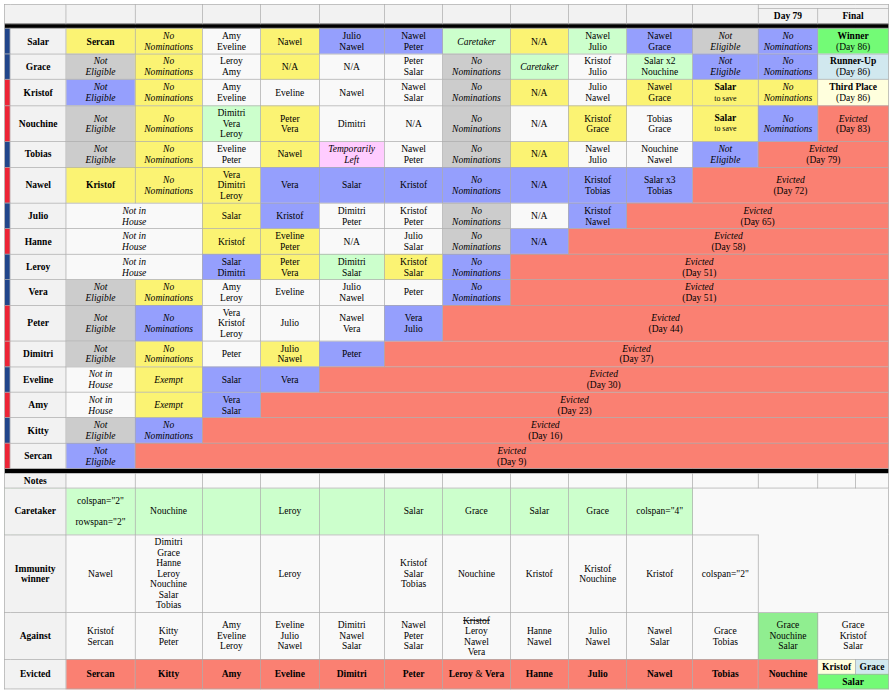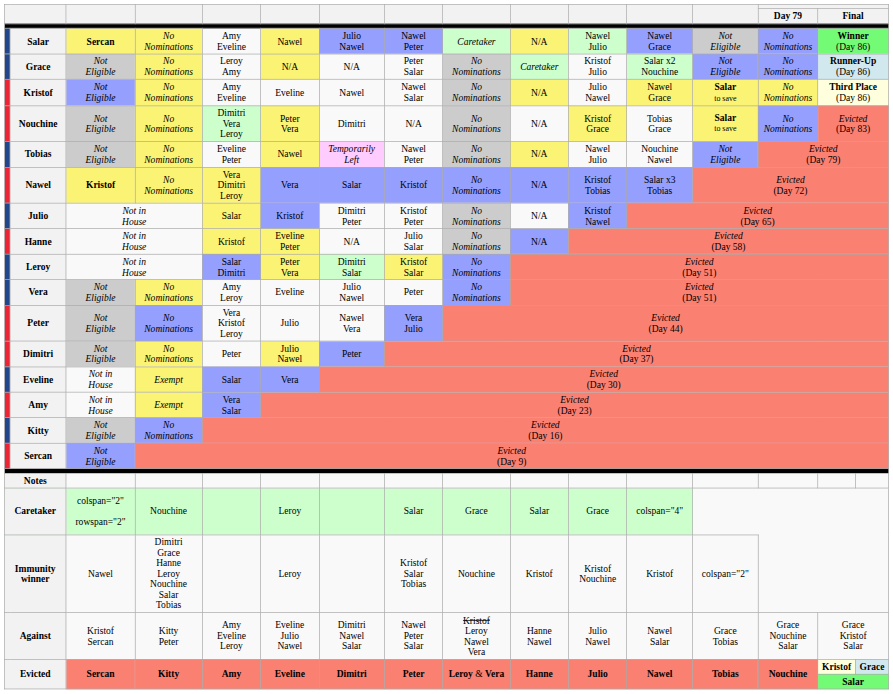(788, 636) lightgreen background -> (788, 636) no background
